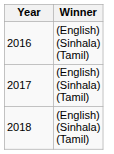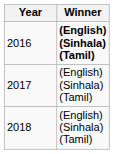(78, 43) normal -> (83, 43) bold
